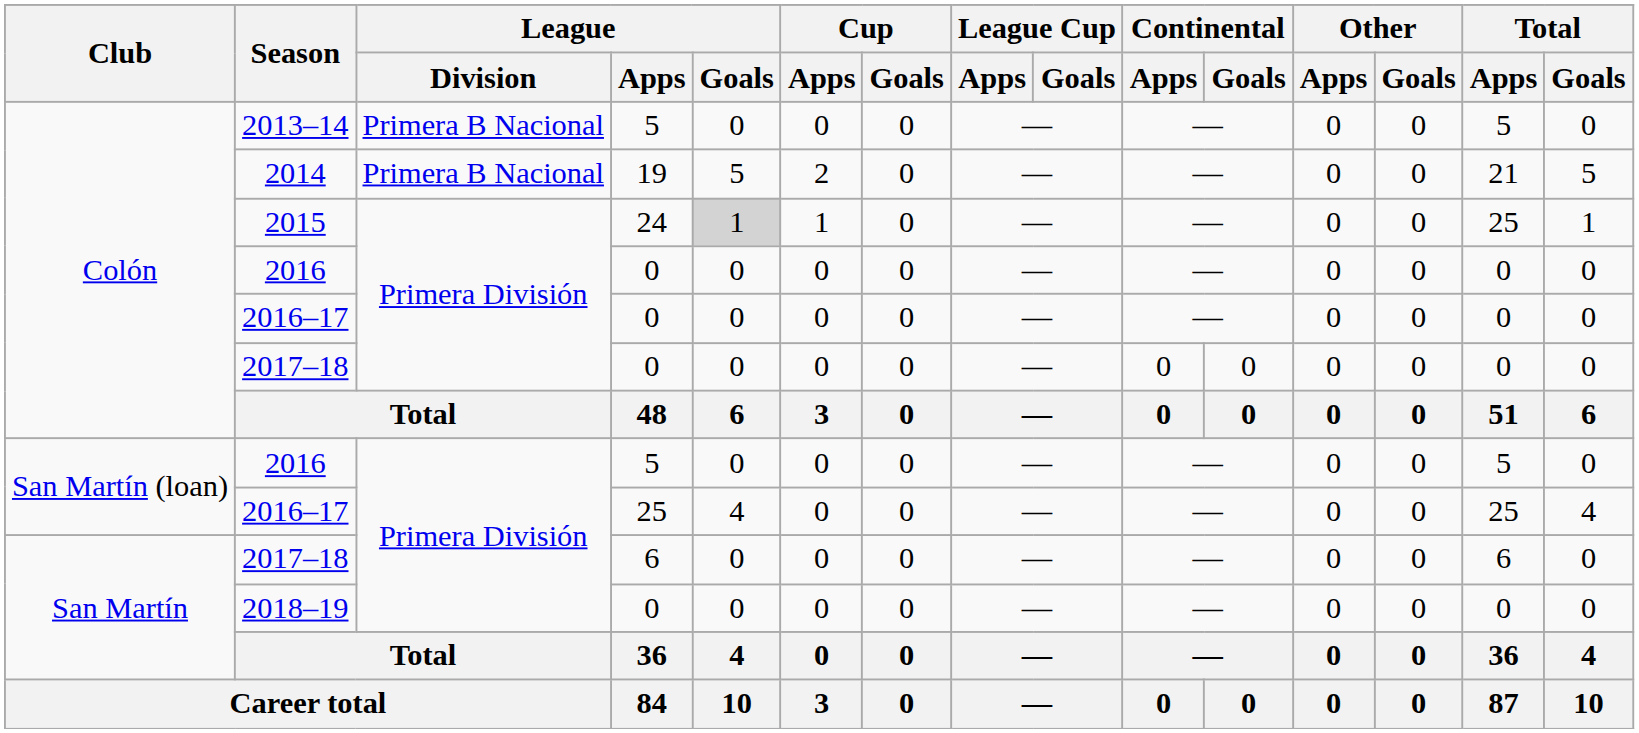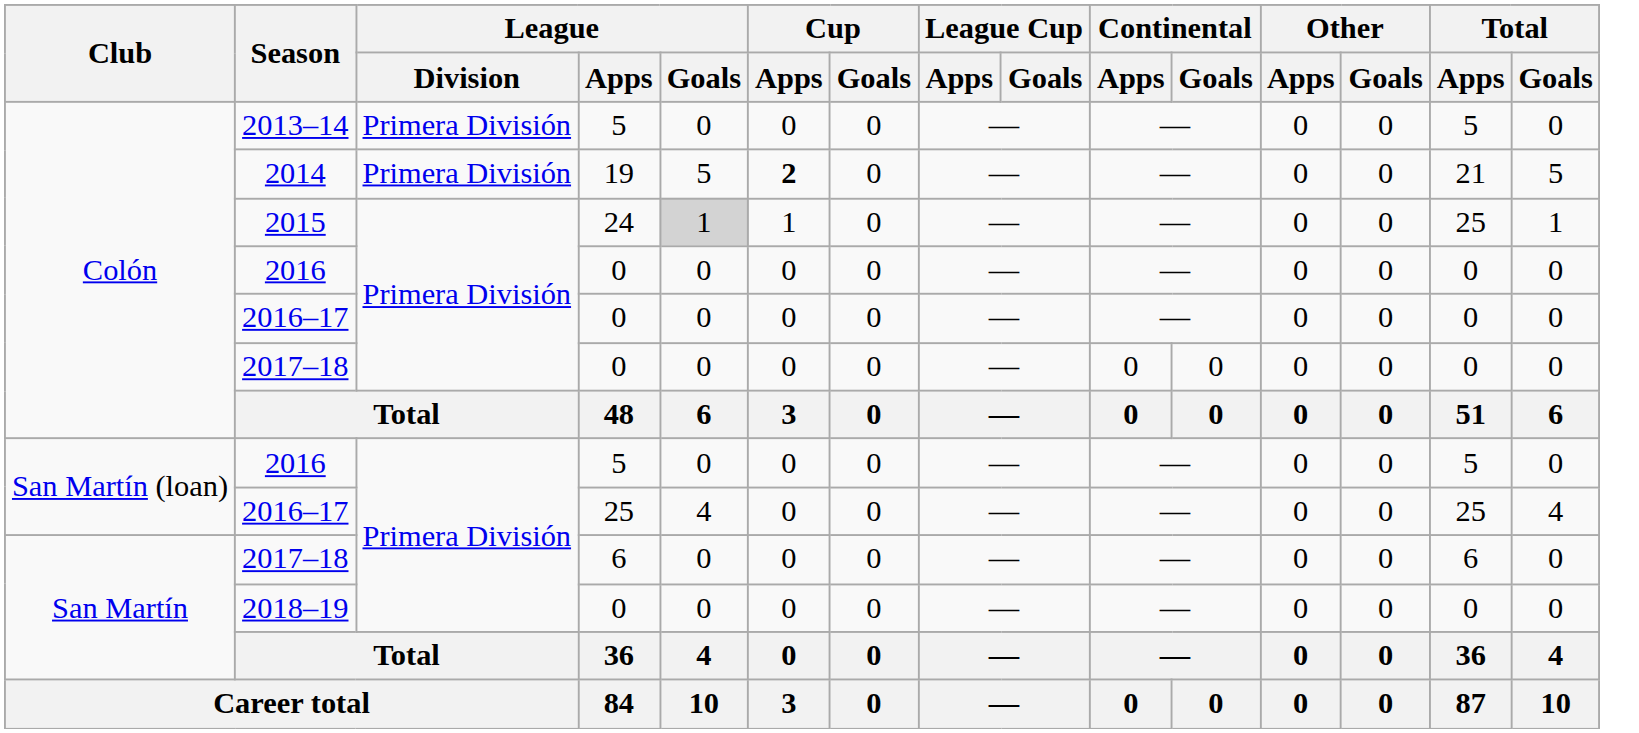(483, 125) Primera B Nacional -> (467, 125) Primera División
(483, 173) Primera B Nacional -> (467, 173) Primera División
(822, 173) normal -> (789, 173) bold
